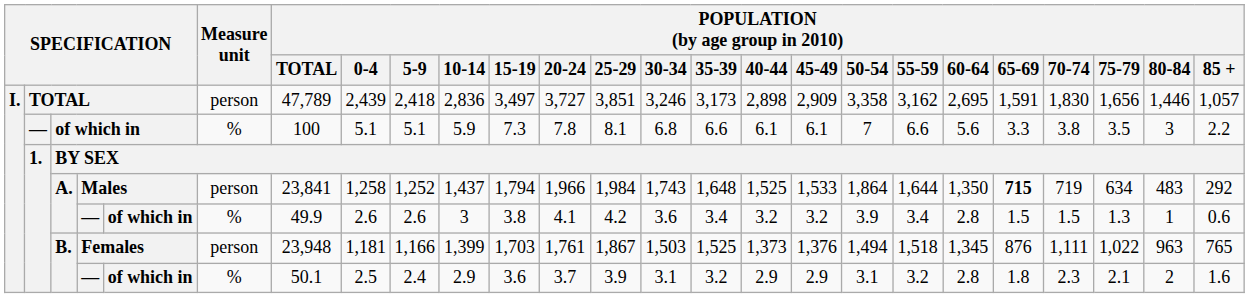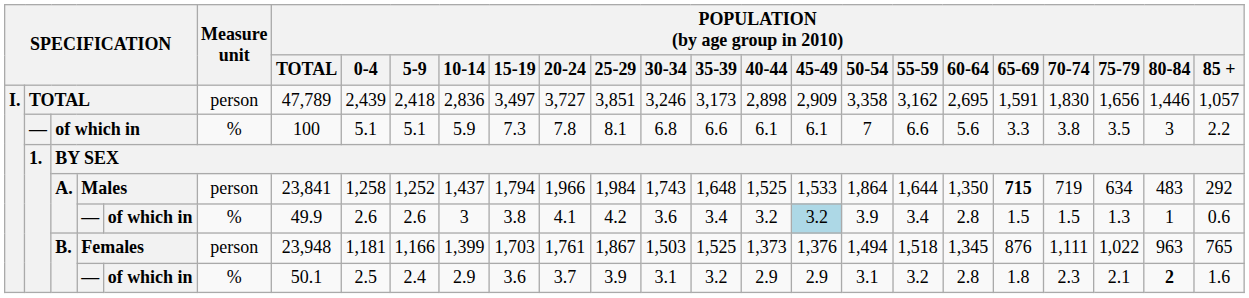(817, 217) no background -> (817, 217) lightblue background
(1169, 276) normal -> (1169, 276) bold
